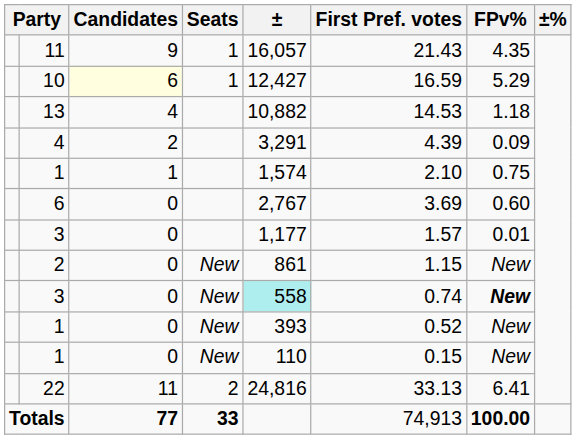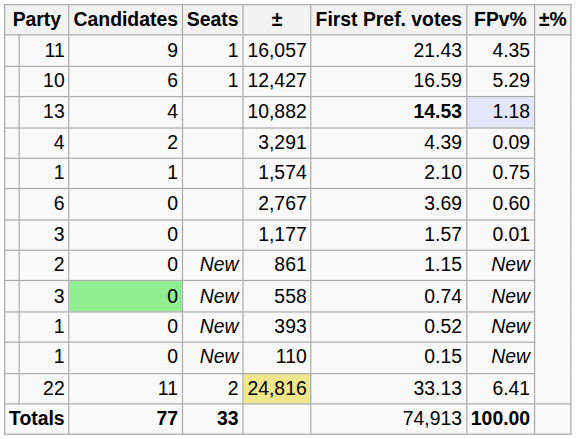(173, 81) lightyellow background -> (173, 81) no background
(438, 111) normal -> (438, 111) bold
(511, 111) no background -> (511, 111) lavender background
(173, 296) no background -> (173, 296) lightgreen background
(291, 296) paleturquoise background -> (291, 296) no background
(510, 296) bold -> (511, 296) normal
(277, 388) no background -> (277, 388) khaki background
